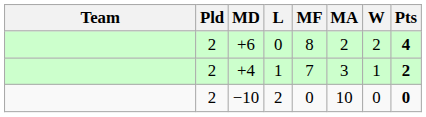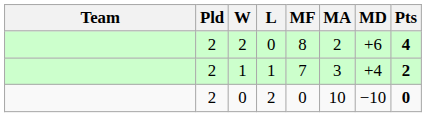columns swapped: (376, 17) <-> (246, 17)
